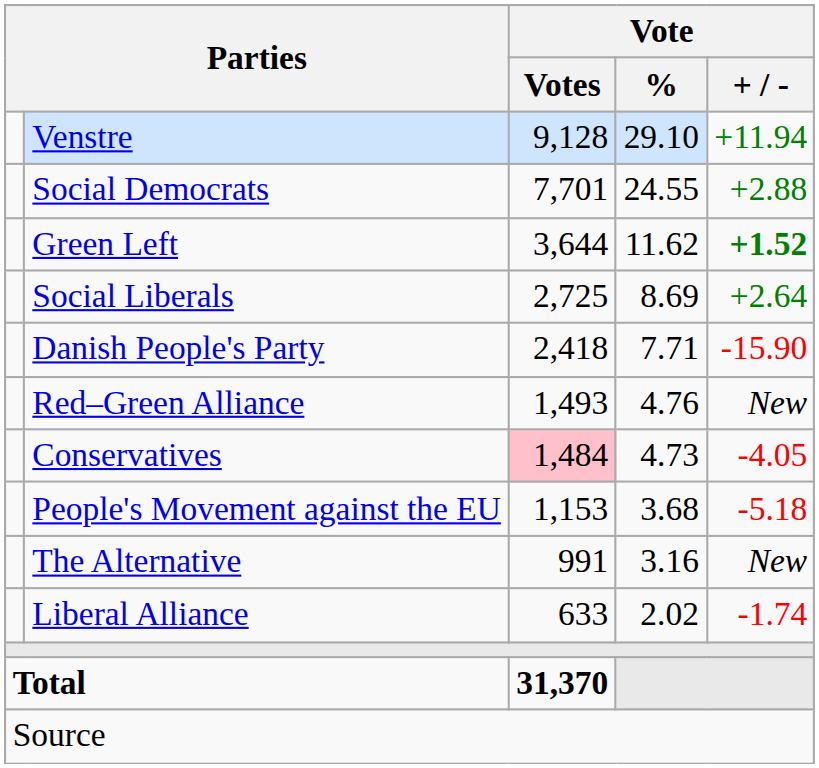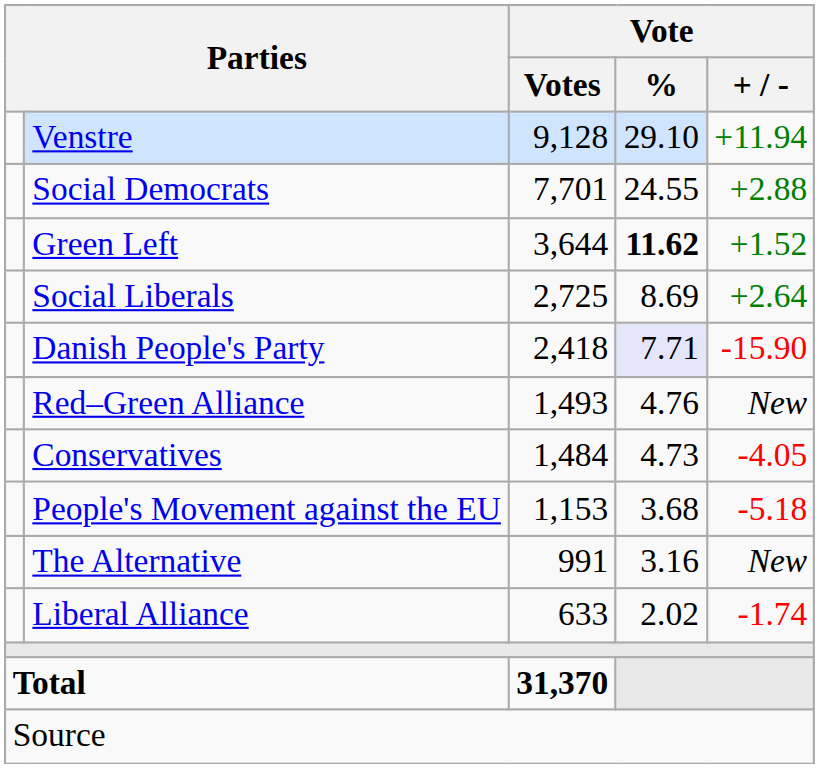(662, 243) normal -> (662, 243) bold
(768, 243) bold -> (768, 243) normal
(670, 349) no background -> (670, 349) lavender background
(571, 455) pink background -> (571, 455) no background
